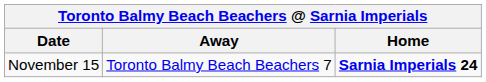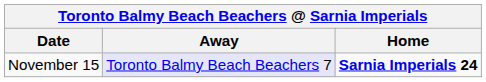(219, 64) no background -> (219, 64) lavender background
